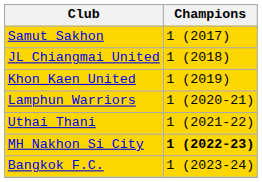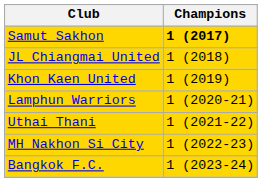(198, 37) normal -> (198, 37) bold
(210, 145) bold -> (210, 145) normal
